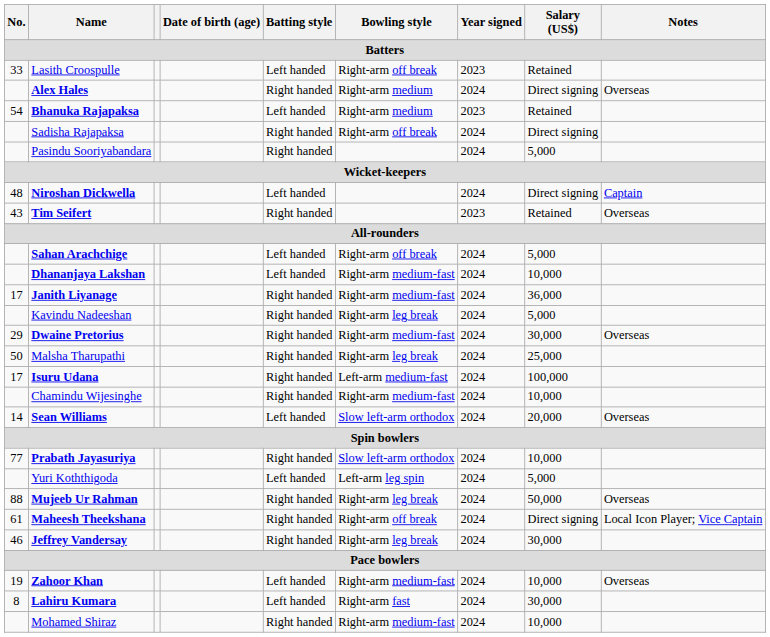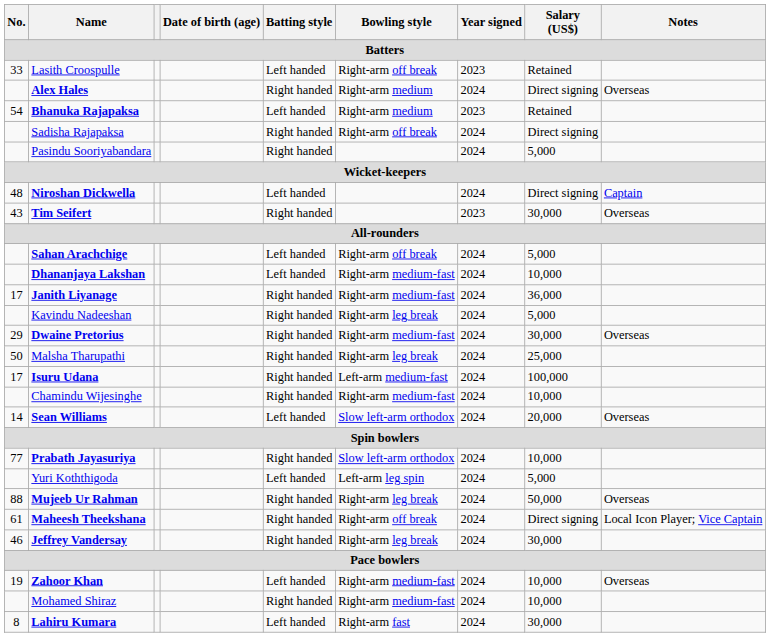(550, 213) Retained -> (545, 213) 30,000
rows swapped: (74, 601) <-> (74, 622)
